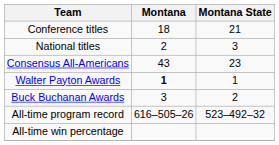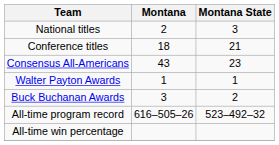rows swapped: (68, 47) <-> (68, 30)
(164, 81) bold -> (164, 81) normal
